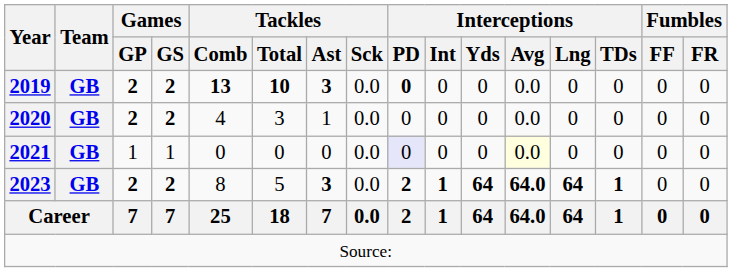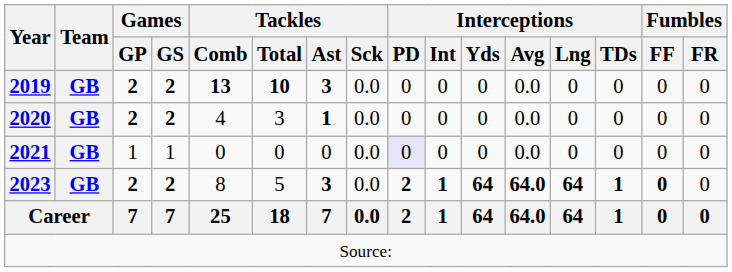(406, 86) bold -> (406, 86) normal
(326, 119) normal -> (326, 119) bold
(527, 151) lightyellow background -> (527, 151) no background
(662, 184) normal -> (662, 184) bold
